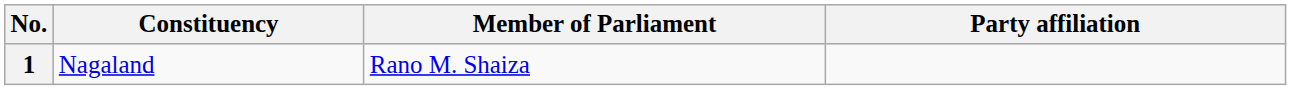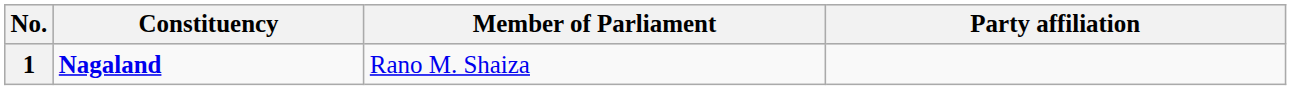(107, 63) normal -> (110, 63) bold
